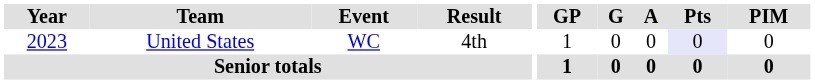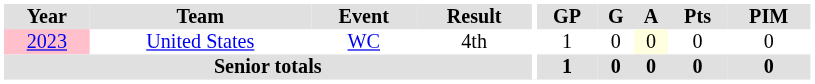(47, 41) no background -> (47, 41) pink background
(651, 41) no background -> (651, 41) lightyellow background
(698, 41) lavender background -> (698, 41) no background
